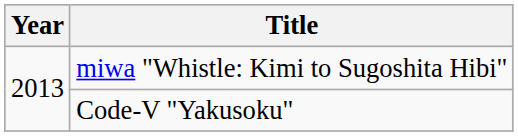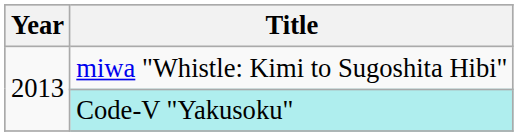(185, 109) no background -> (185, 109) paleturquoise background
